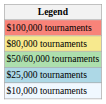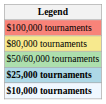(47, 74) normal -> (49, 74) bold
(47, 90) normal -> (49, 90) bold
